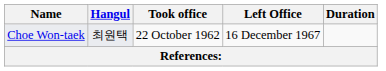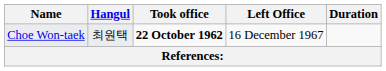(178, 35) normal -> (179, 35) bold
